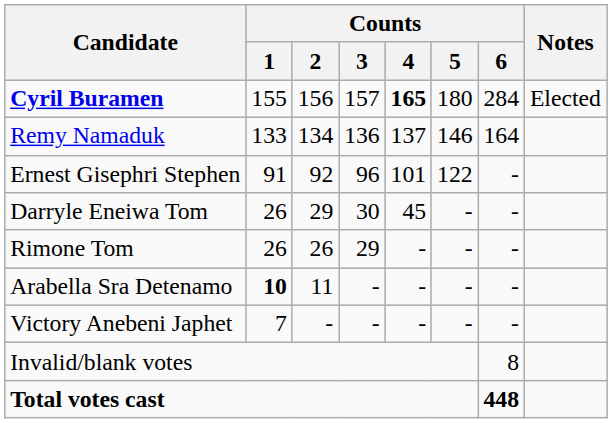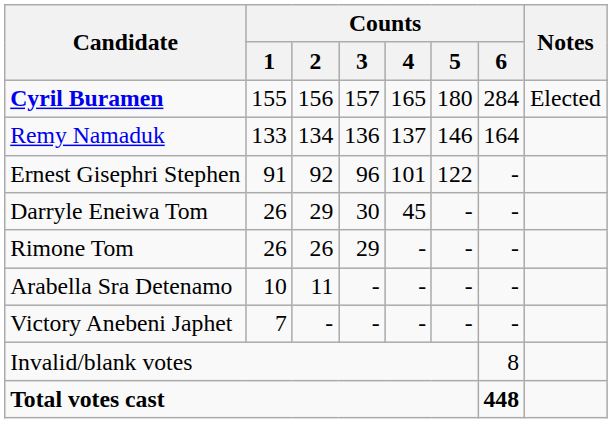(408, 98) bold -> (408, 98) normal
(275, 286) bold -> (275, 286) normal
